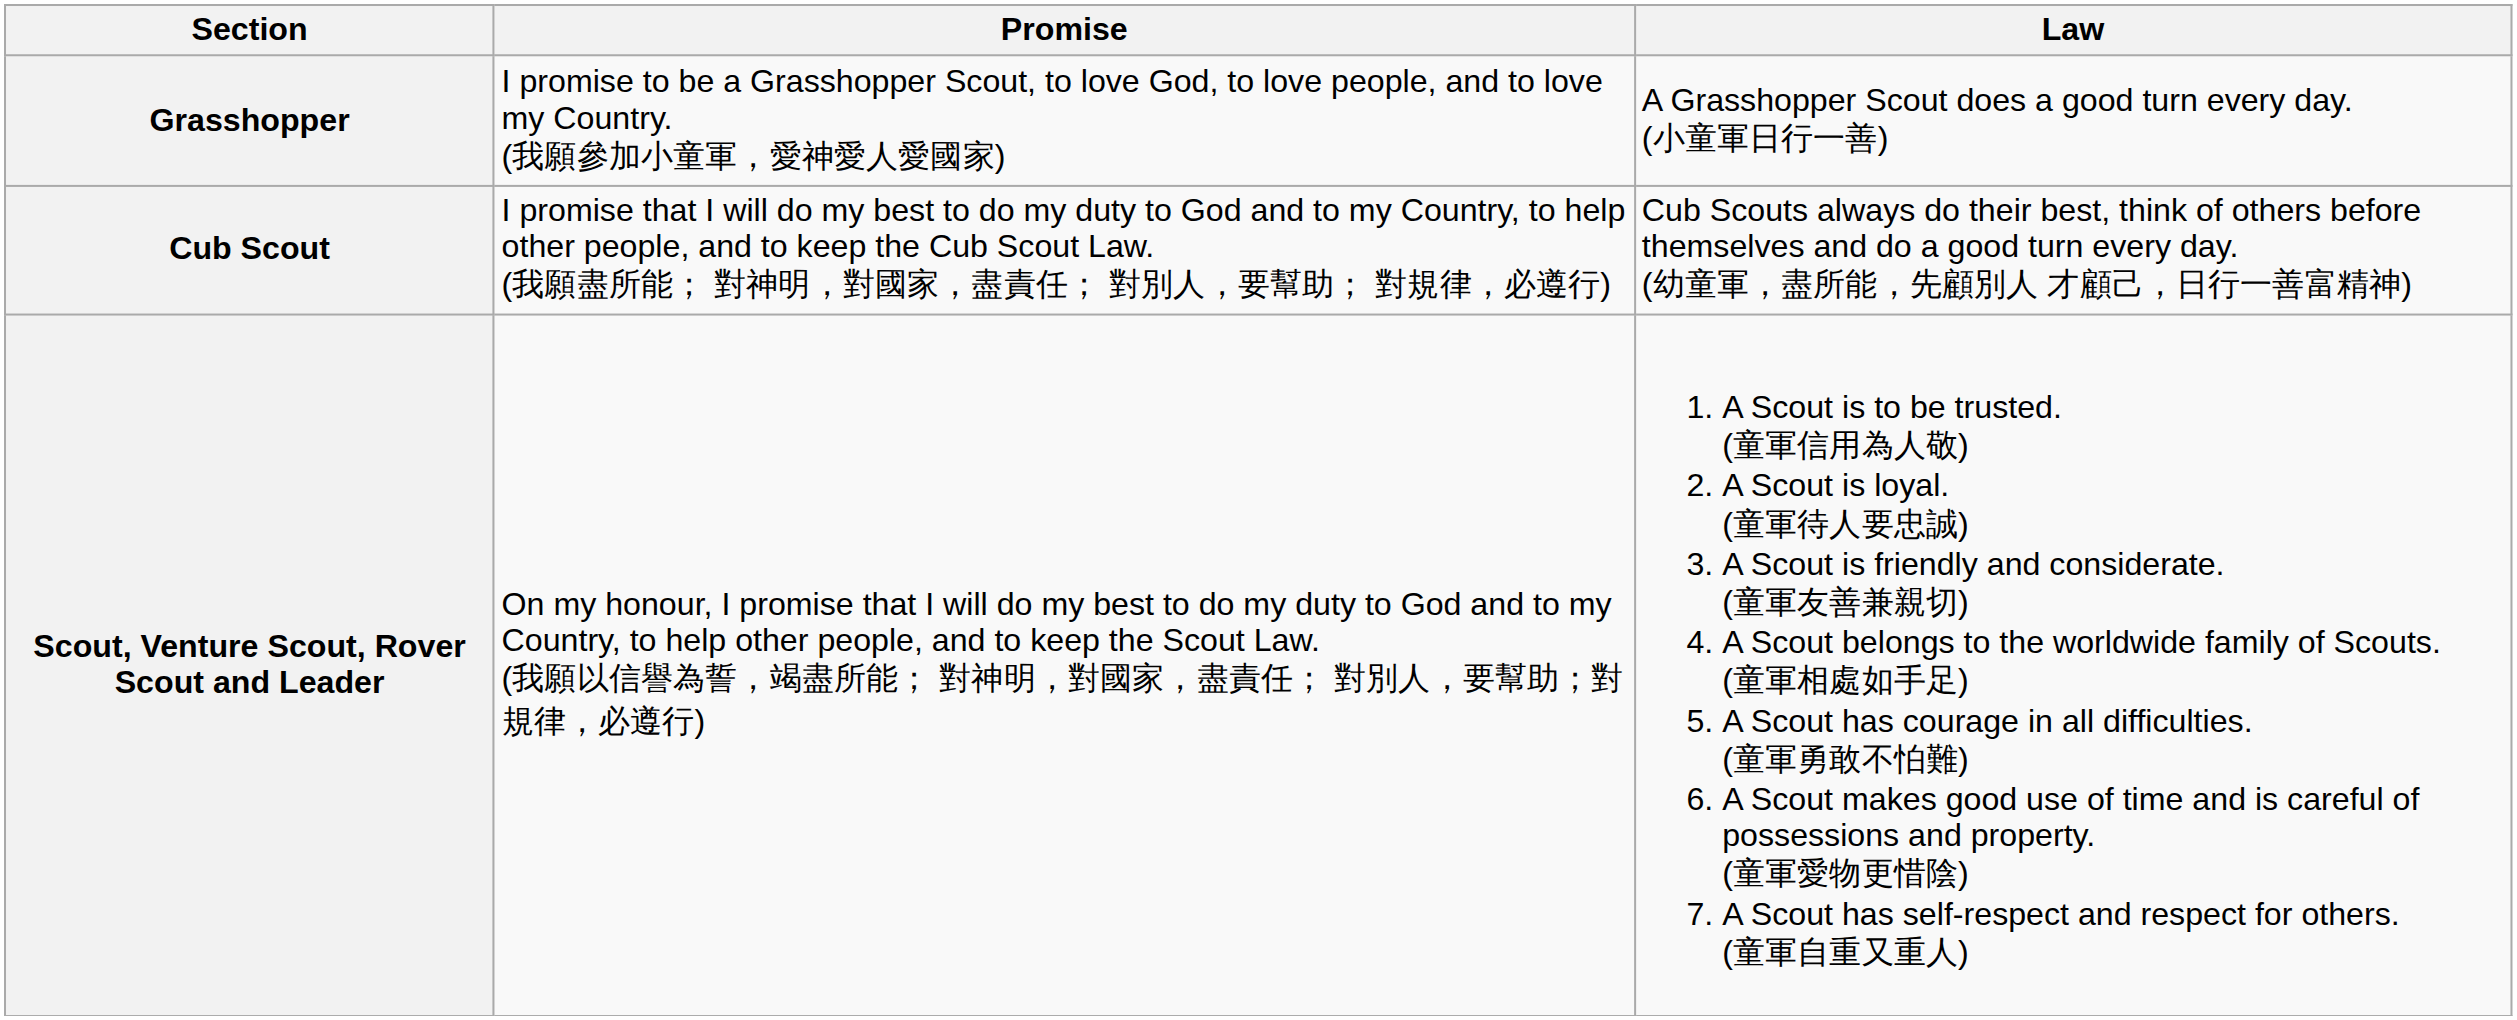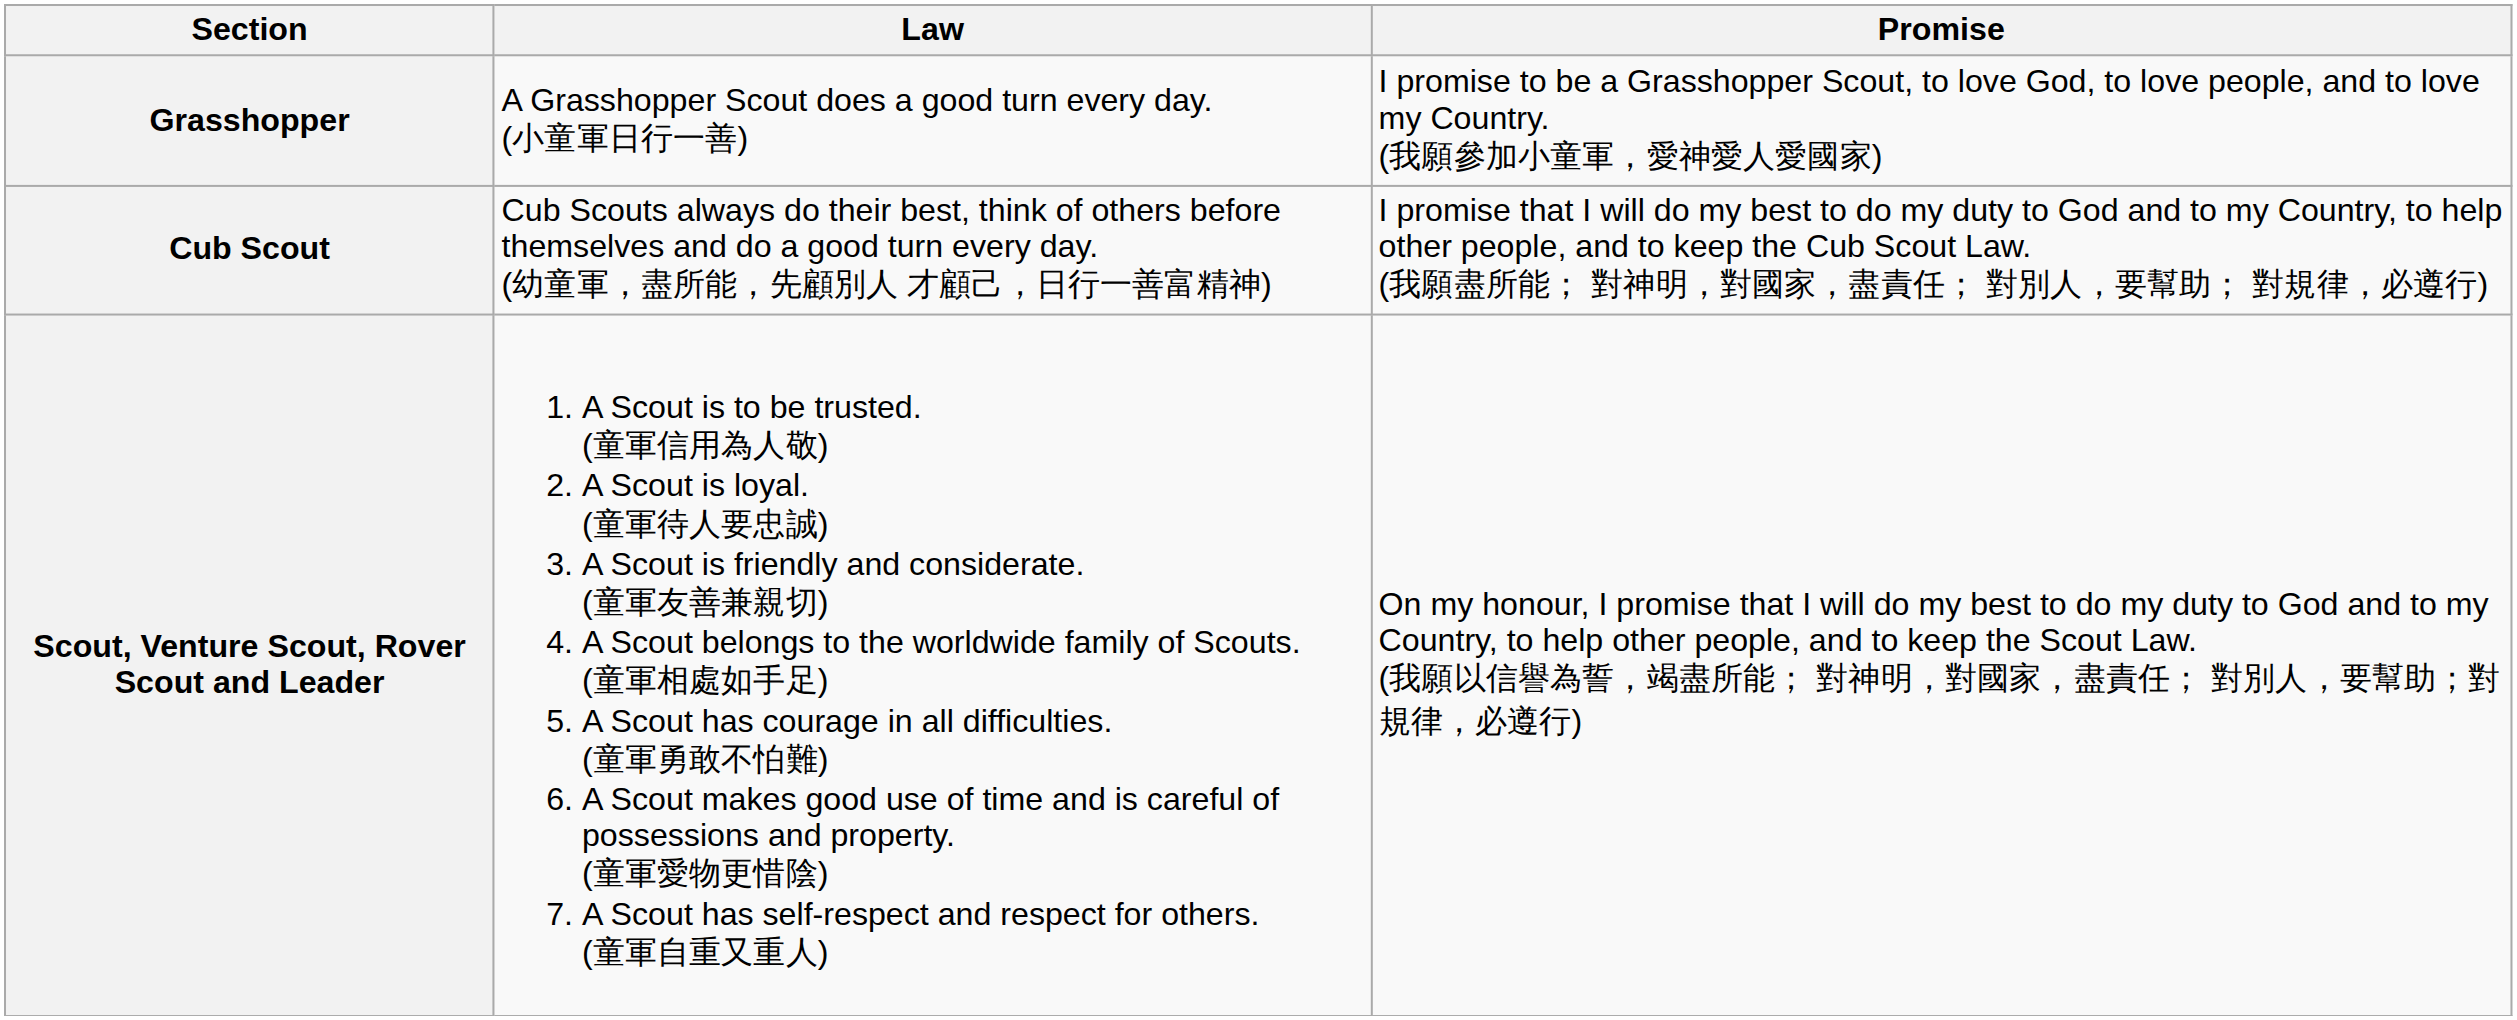columns swapped: (1064, 30) <-> (2073, 30)
